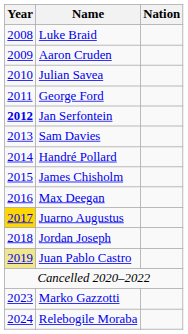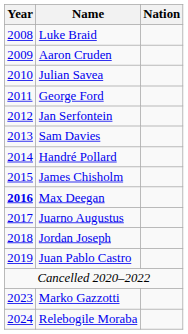(20, 116) bold -> (20, 116) normal
(20, 197) normal -> (20, 197) bold
(20, 217) gold background -> (20, 217) no background
(20, 258) khaki background -> (20, 258) no background
